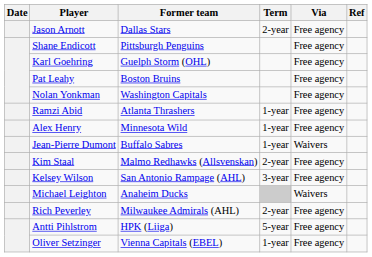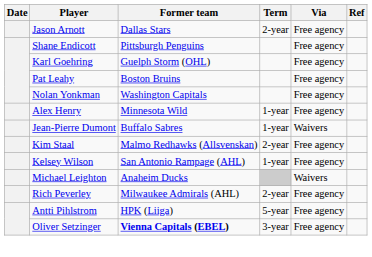- row: (57, 111)
(276, 177) 3-year -> (276, 161) 1-year
(171, 243) normal -> (175, 227) bold
(276, 243) 1-year -> (276, 227) 3-year
